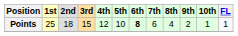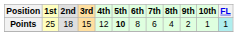(121, 24) normal -> (121, 24) bold
(138, 24) bold -> (138, 24) normal
(226, 24) no background -> (226, 24) paleturquoise background
